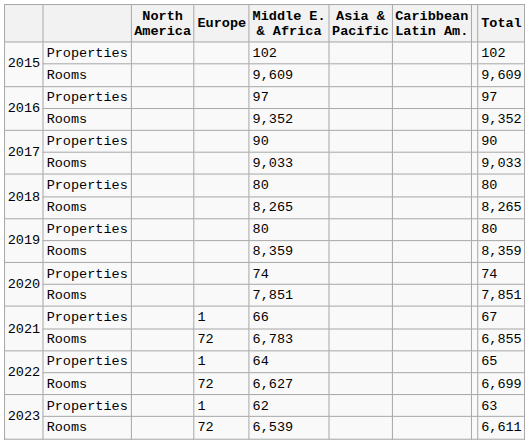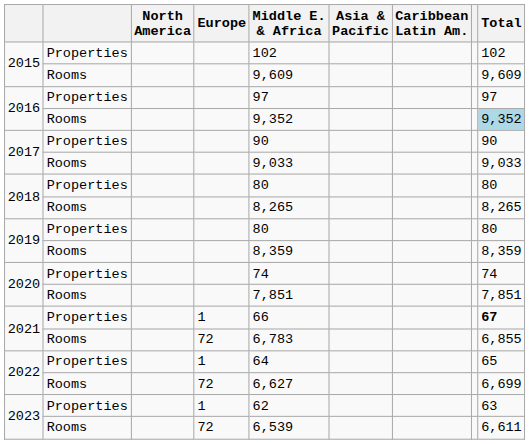(501, 119) no background -> (501, 119) lightblue background
(489, 318) normal -> (489, 318) bold
